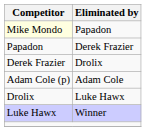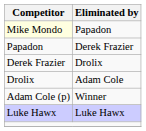(38, 79) Adam Cole (p) -> (21, 79) Drolix
(21, 96) Drolix -> (38, 96) Adam Cole (p)
(100, 96) Luke Hawx -> (91, 96) Winner
(91, 113) Winner -> (100, 113) Luke Hawx
